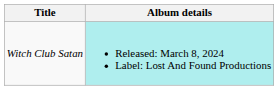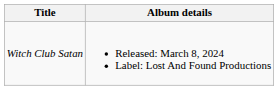(180, 59) paleturquoise background -> (180, 59) no background
